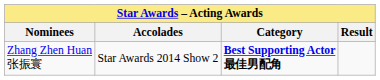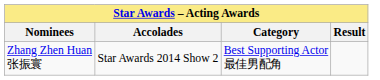(280, 57) bold -> (276, 57) normal
